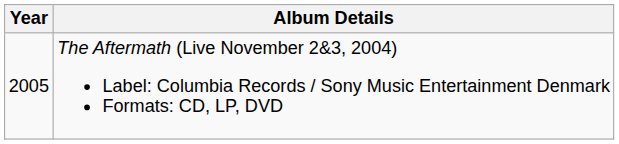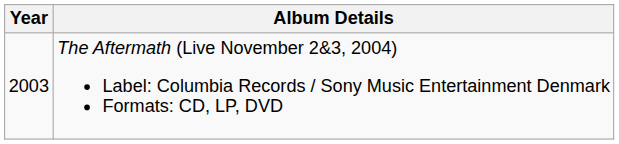(29, 85) 2005 -> (29, 85) 2003
